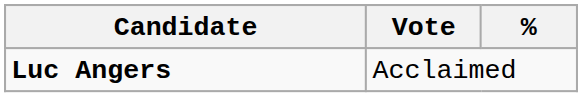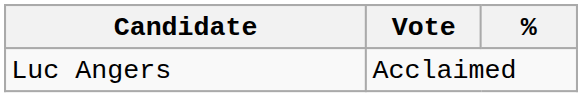(91, 70) bold -> (91, 70) normal
